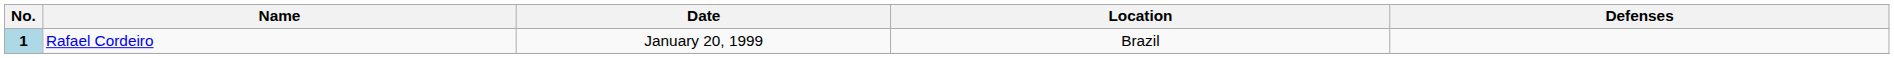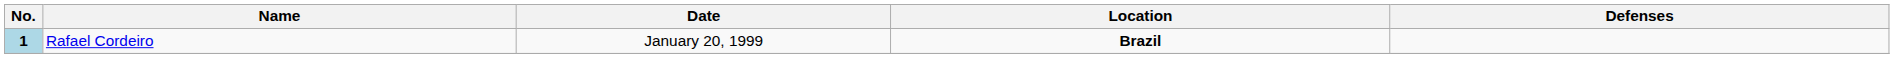(1140, 41) normal -> (1140, 41) bold
